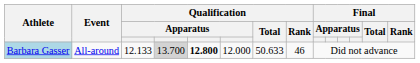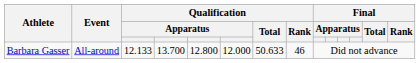(38, 50) lightblue background -> (38, 50) no background
(171, 50) lightgrey background -> (171, 50) no background
(204, 50) bold -> (204, 50) normal
